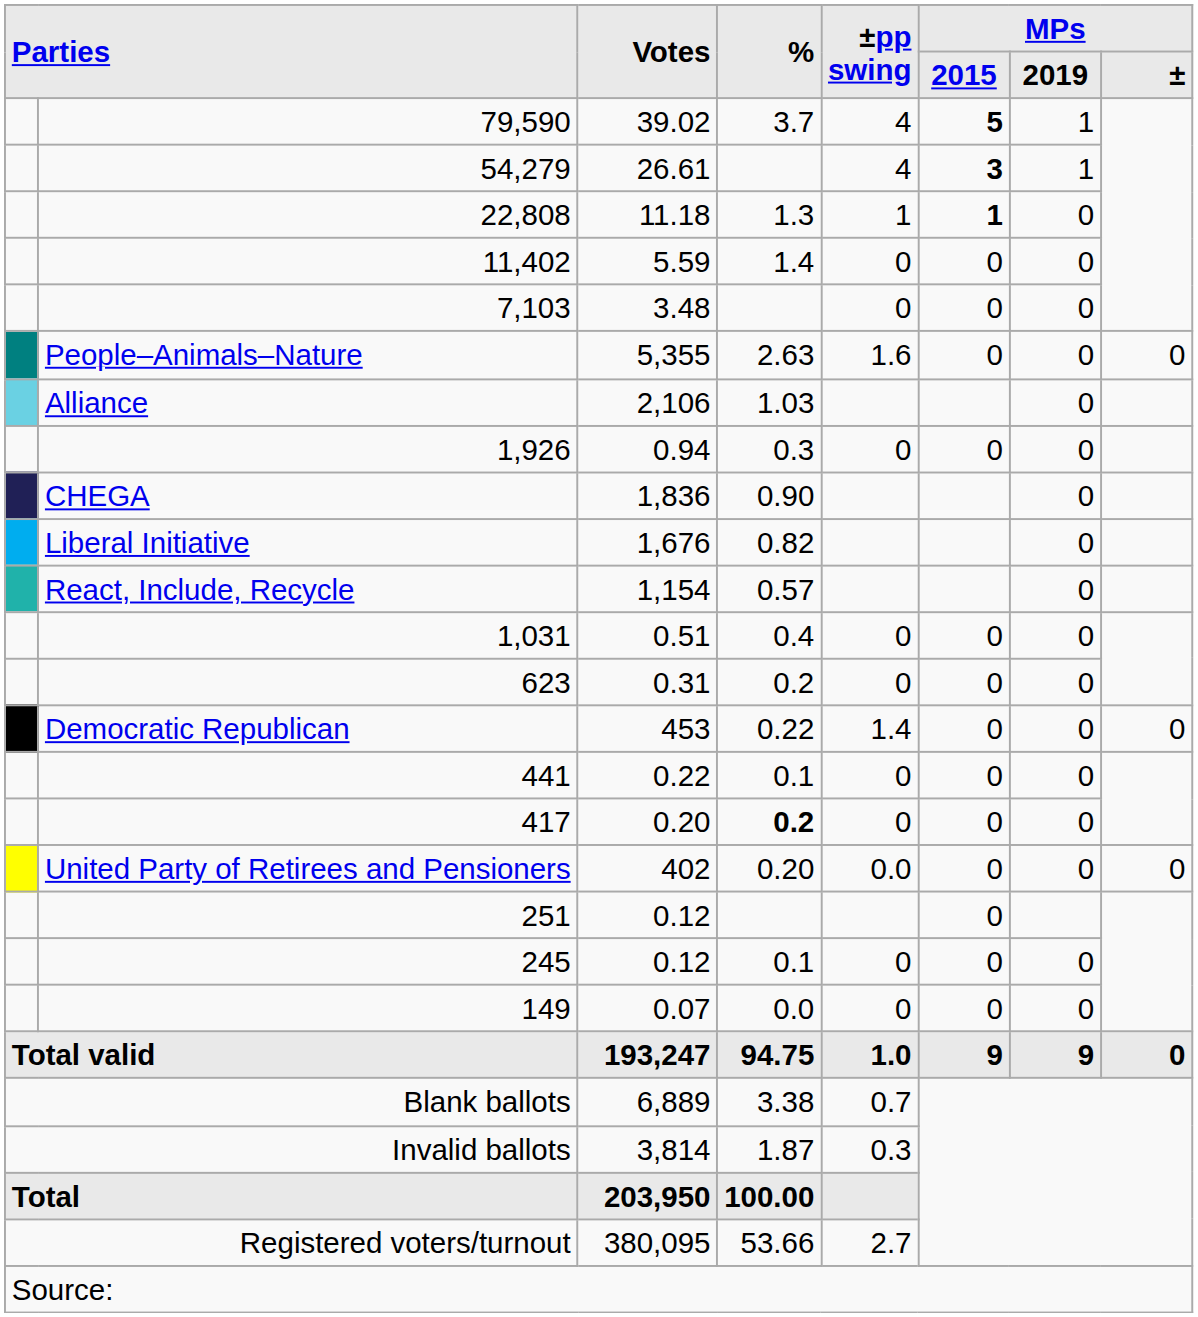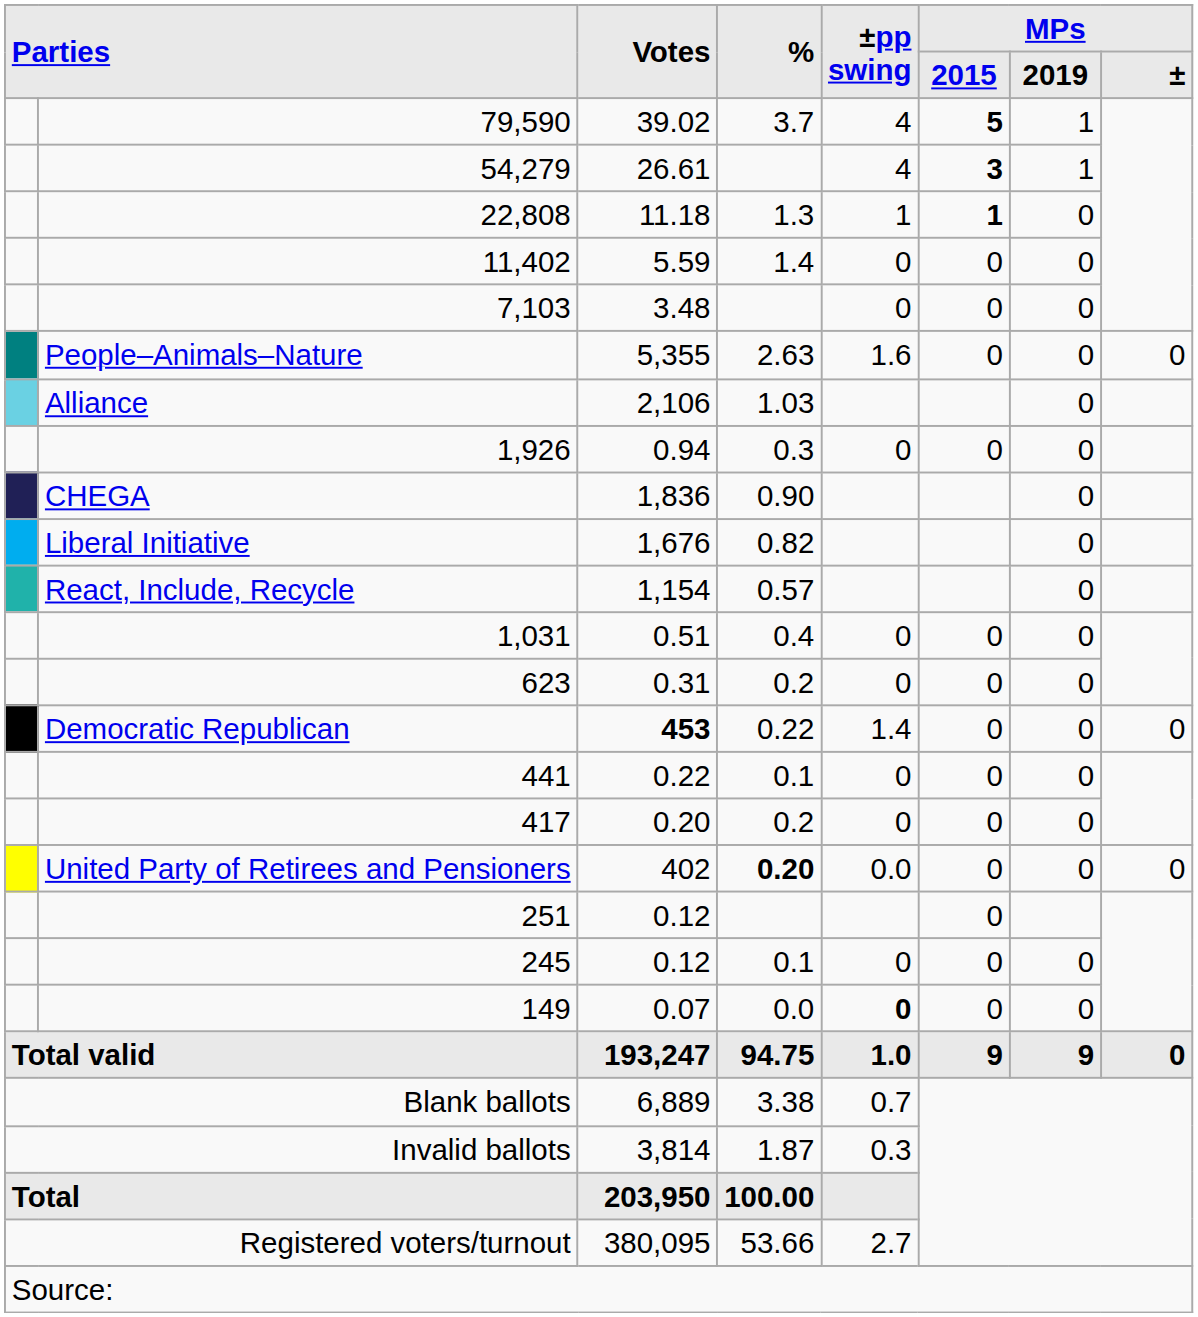(686, 729) normal -> (686, 729) bold
(794, 822) bold -> (794, 822) normal
(786, 869) normal -> (786, 869) bold
(903, 1009) normal -> (903, 1009) bold
